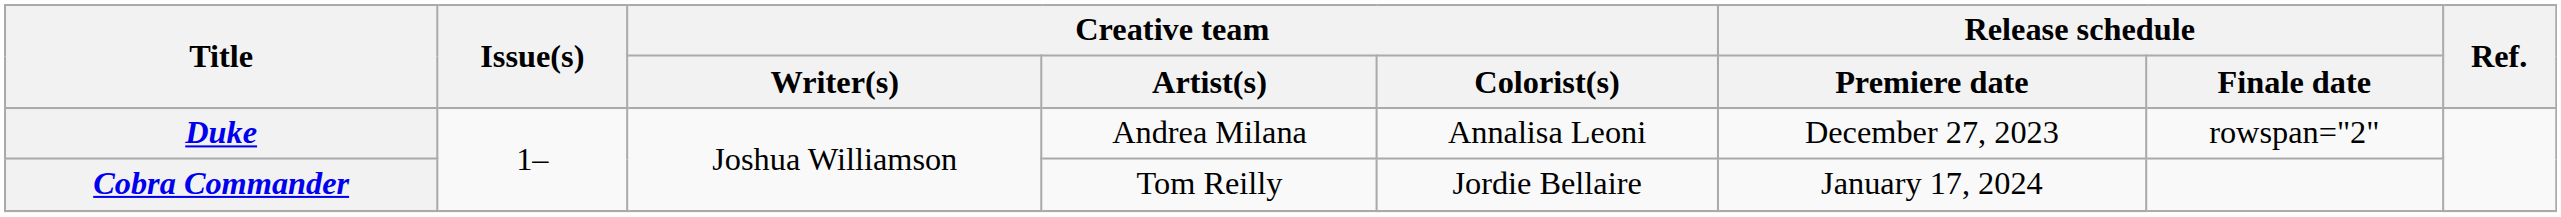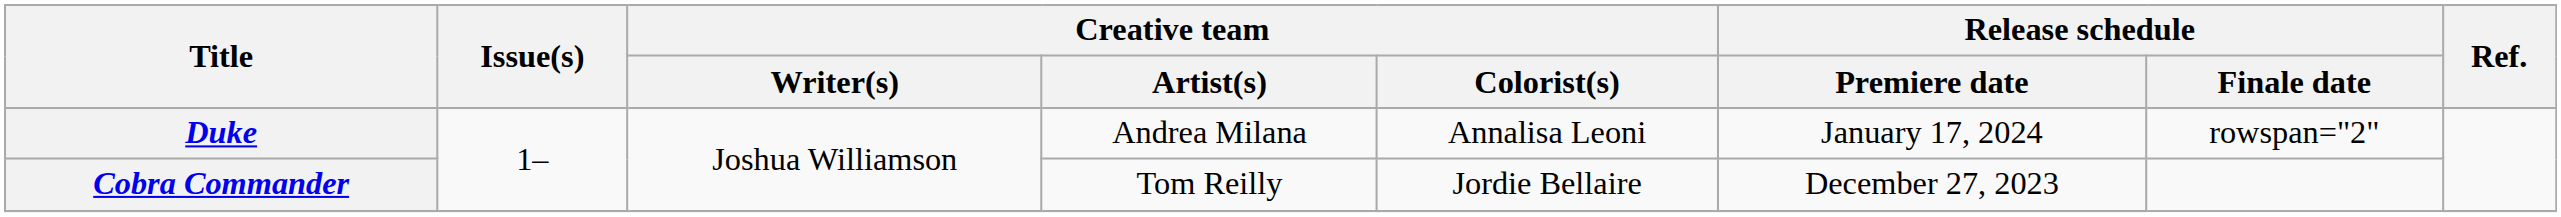(1932, 132) December 27, 2023 -> (1932, 132) January 17, 2024
(1932, 183) January 17, 2024 -> (1932, 183) December 27, 2023
